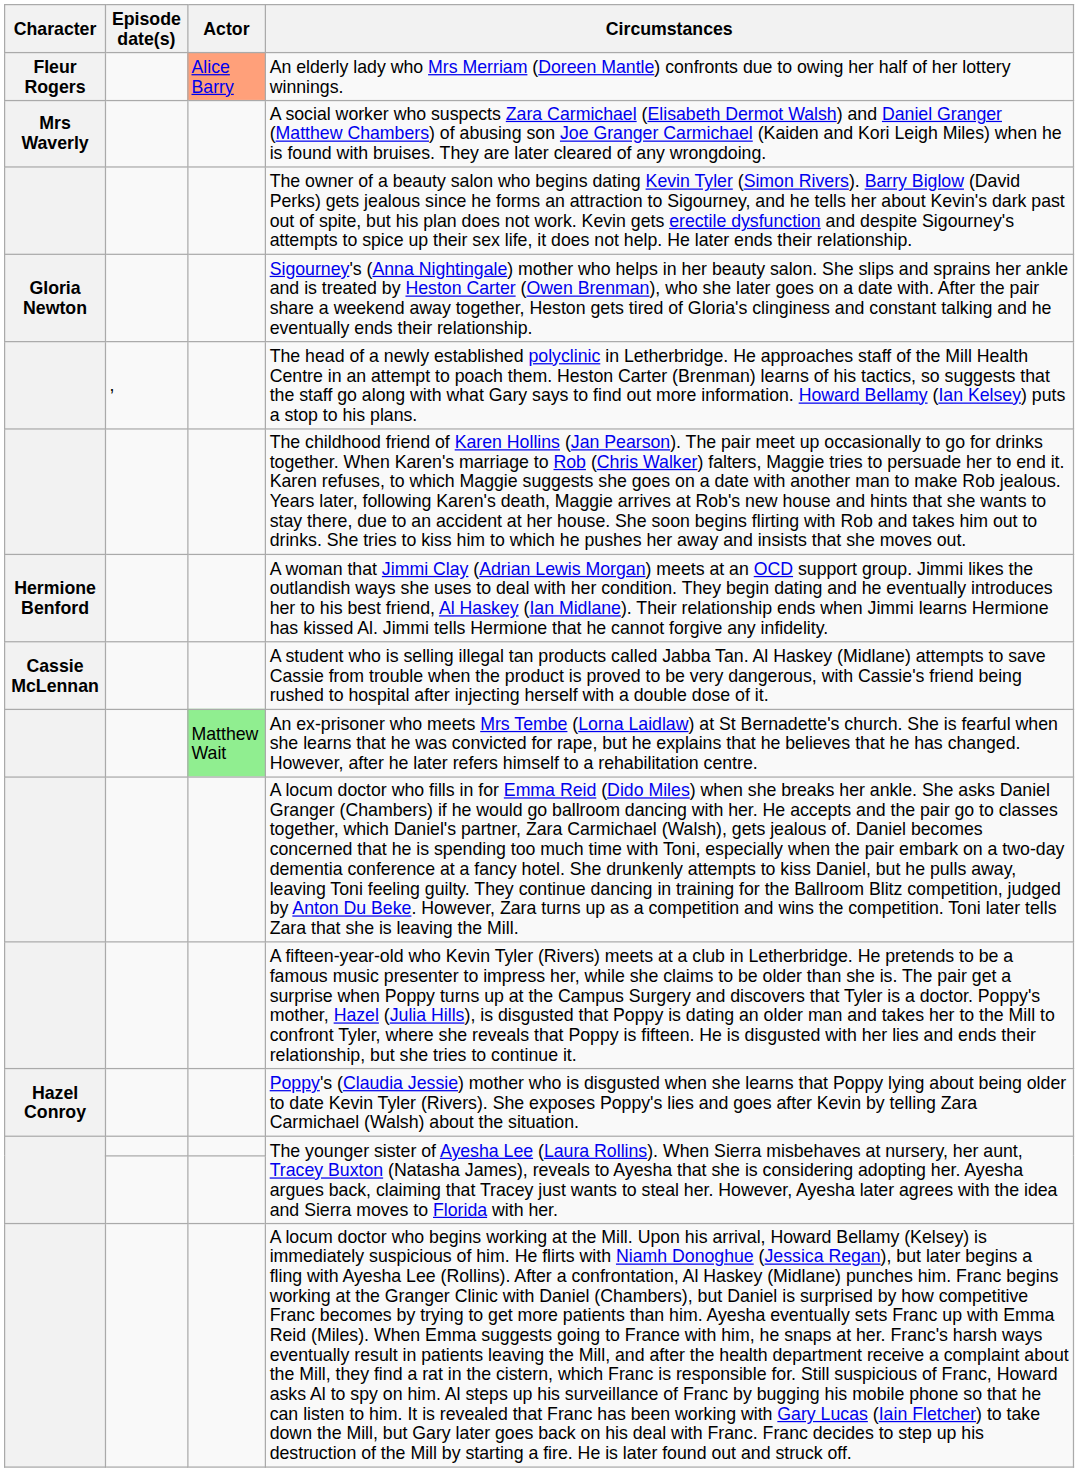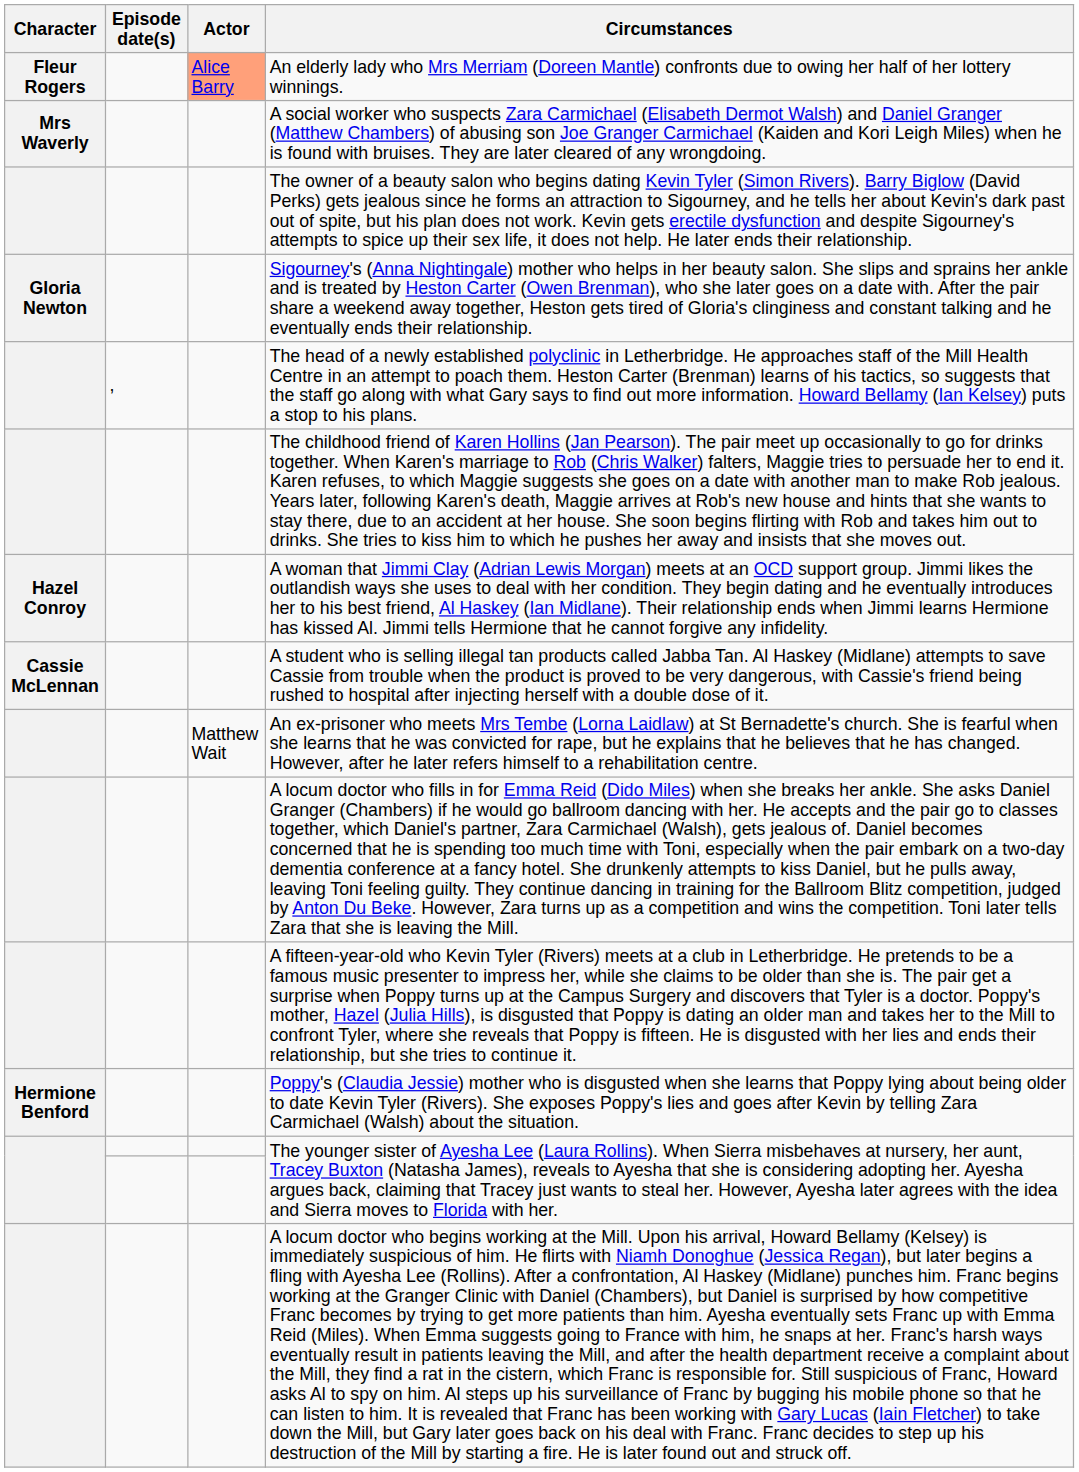(55, 599) Hermione Benford -> (55, 599) Hazel Conroy
(225, 743) lightgreen background -> (225, 743) no background
(55, 1103) Hazel Conroy -> (55, 1103) Hermione Benford
